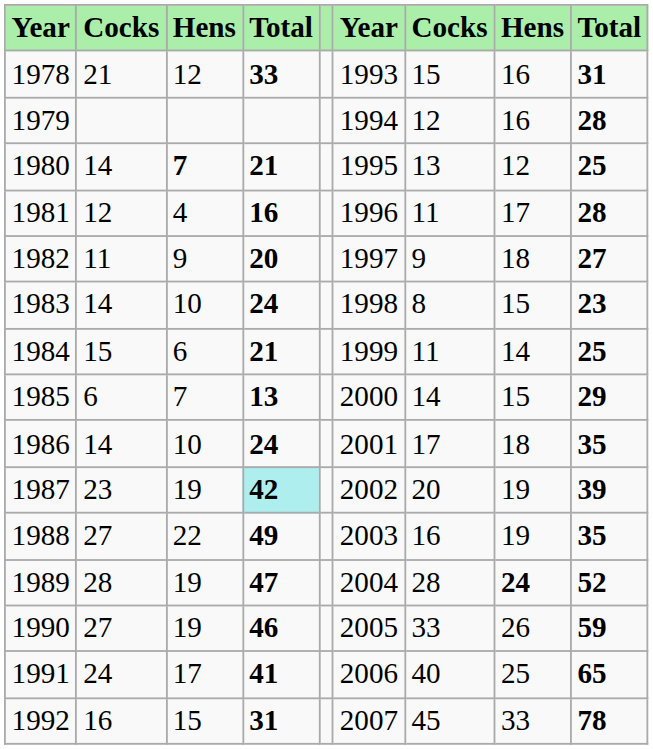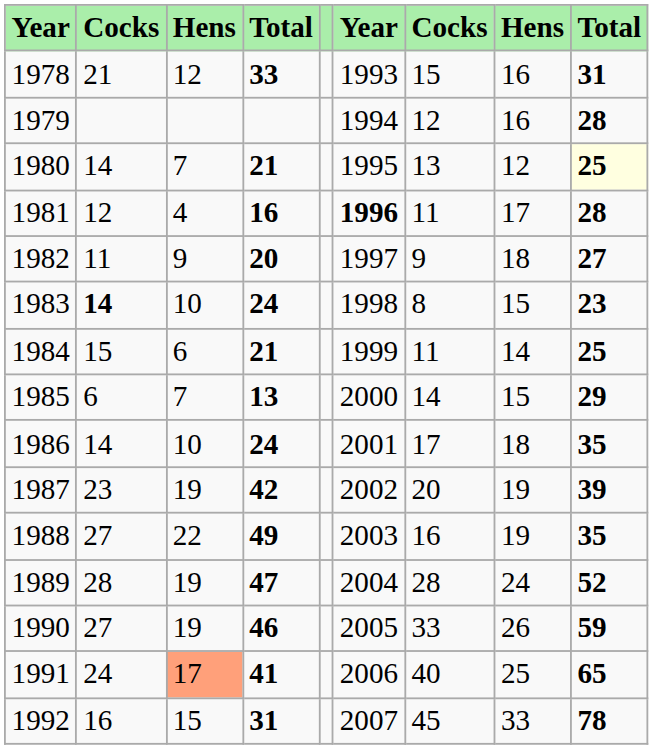(180, 166) bold -> (180, 166) normal
(592, 166) no background -> (592, 166) lightyellow background
(369, 212) normal -> (369, 212) bold
(98, 304) normal -> (98, 304) bold
(264, 489) paleturquoise background -> (264, 489) no background
(515, 581) bold -> (515, 581) normal
(187, 674) no background -> (187, 674) lightsalmon background
